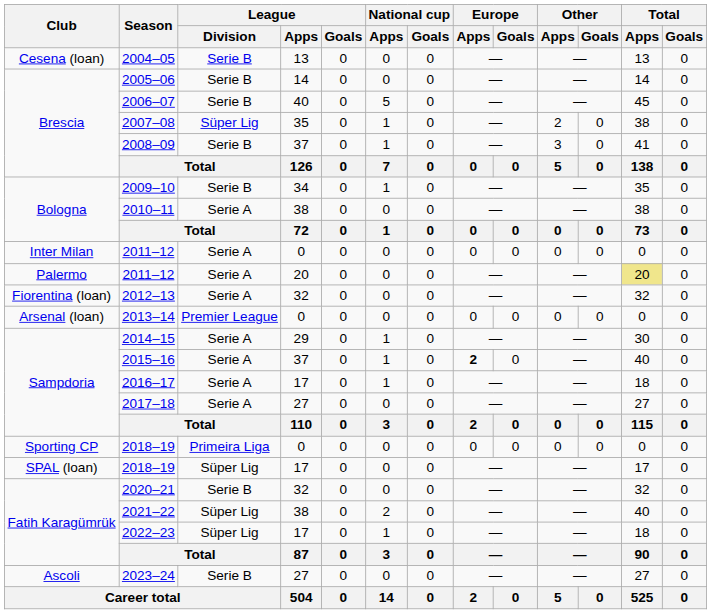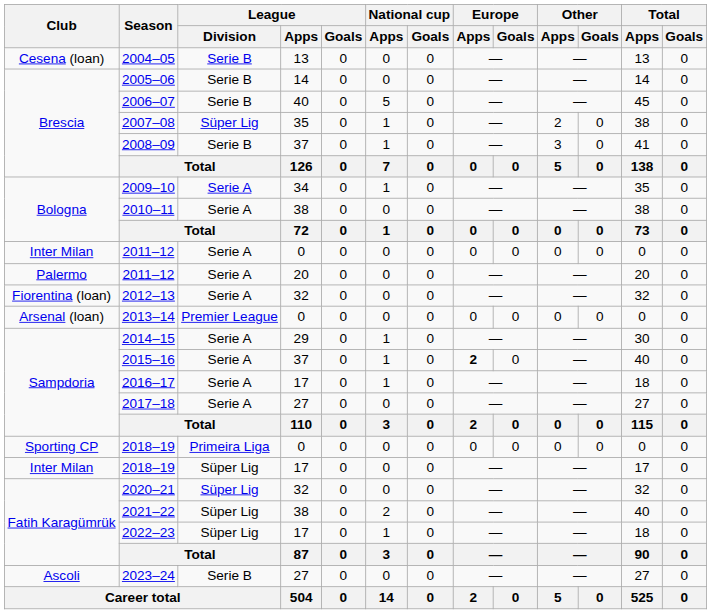(230, 187) Serie B -> (230, 187) Serie A
(642, 274) khaki background -> (642, 274) no background
(62, 468) SPAL (loan) -> (62, 468) Inter Milan
(230, 489) Serie B -> (230, 489) Süper Lig
